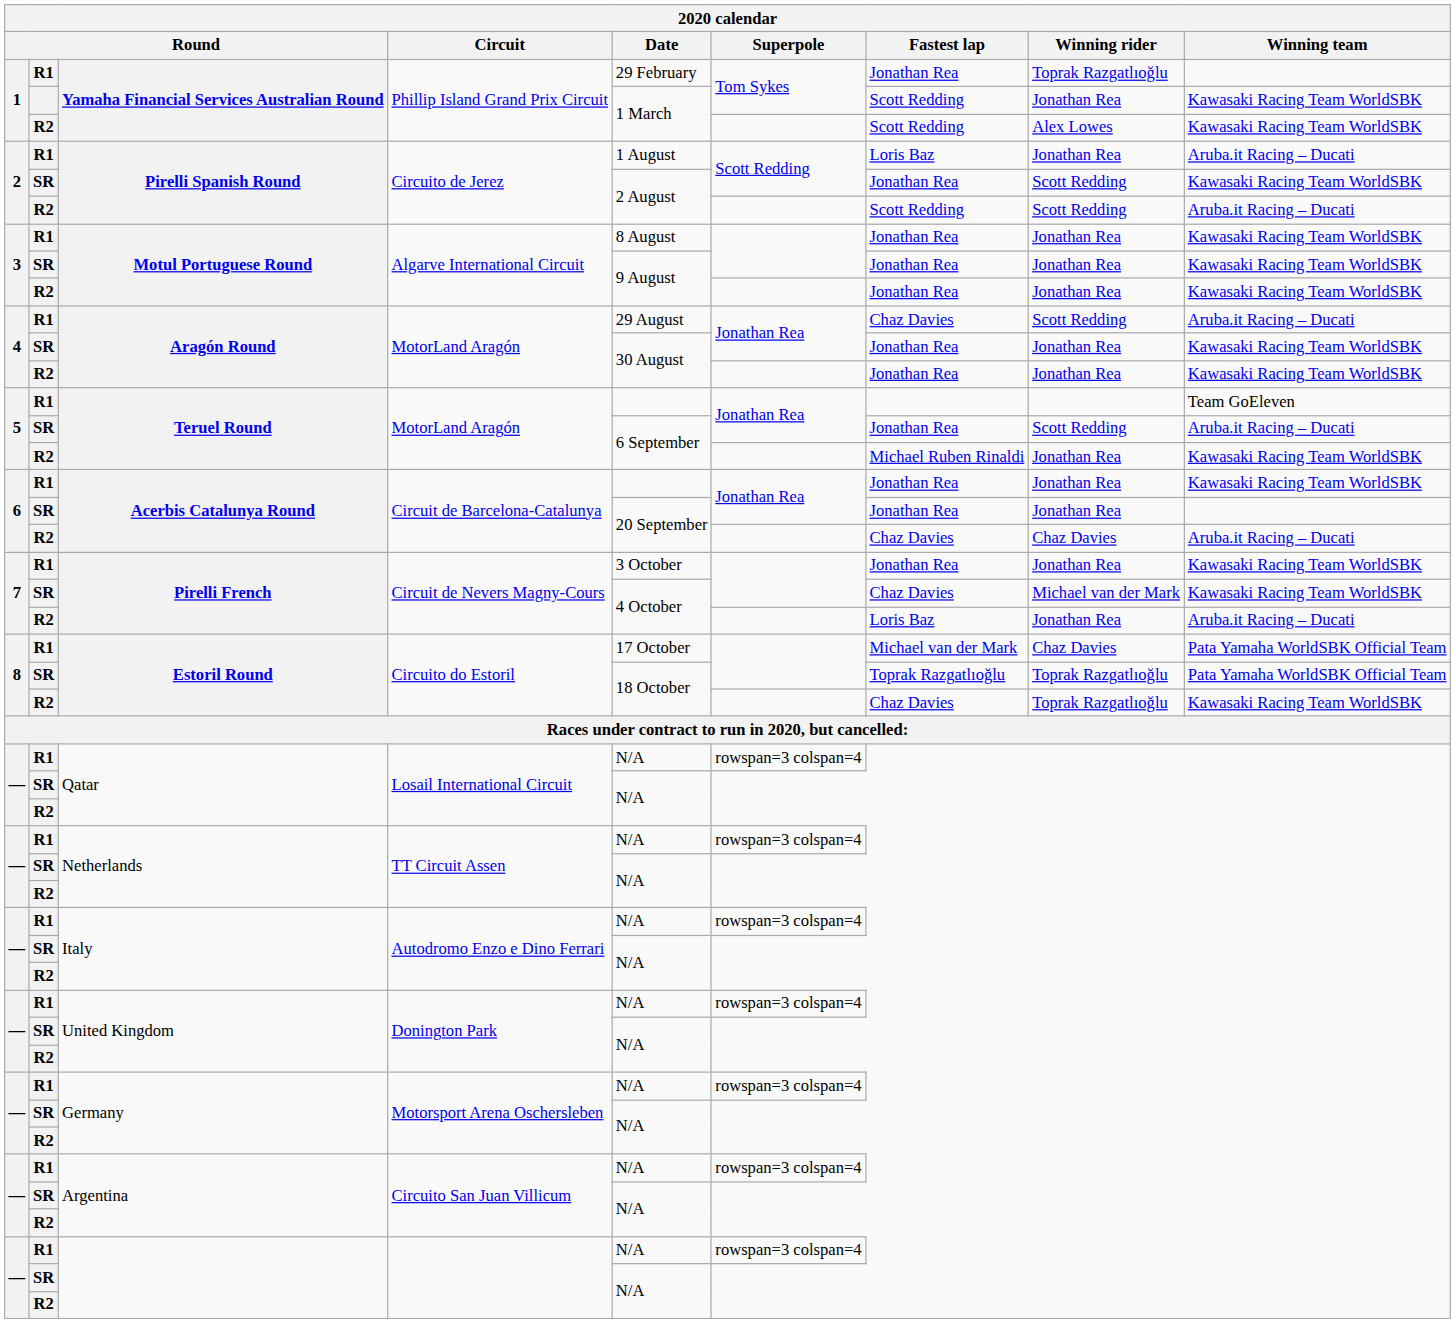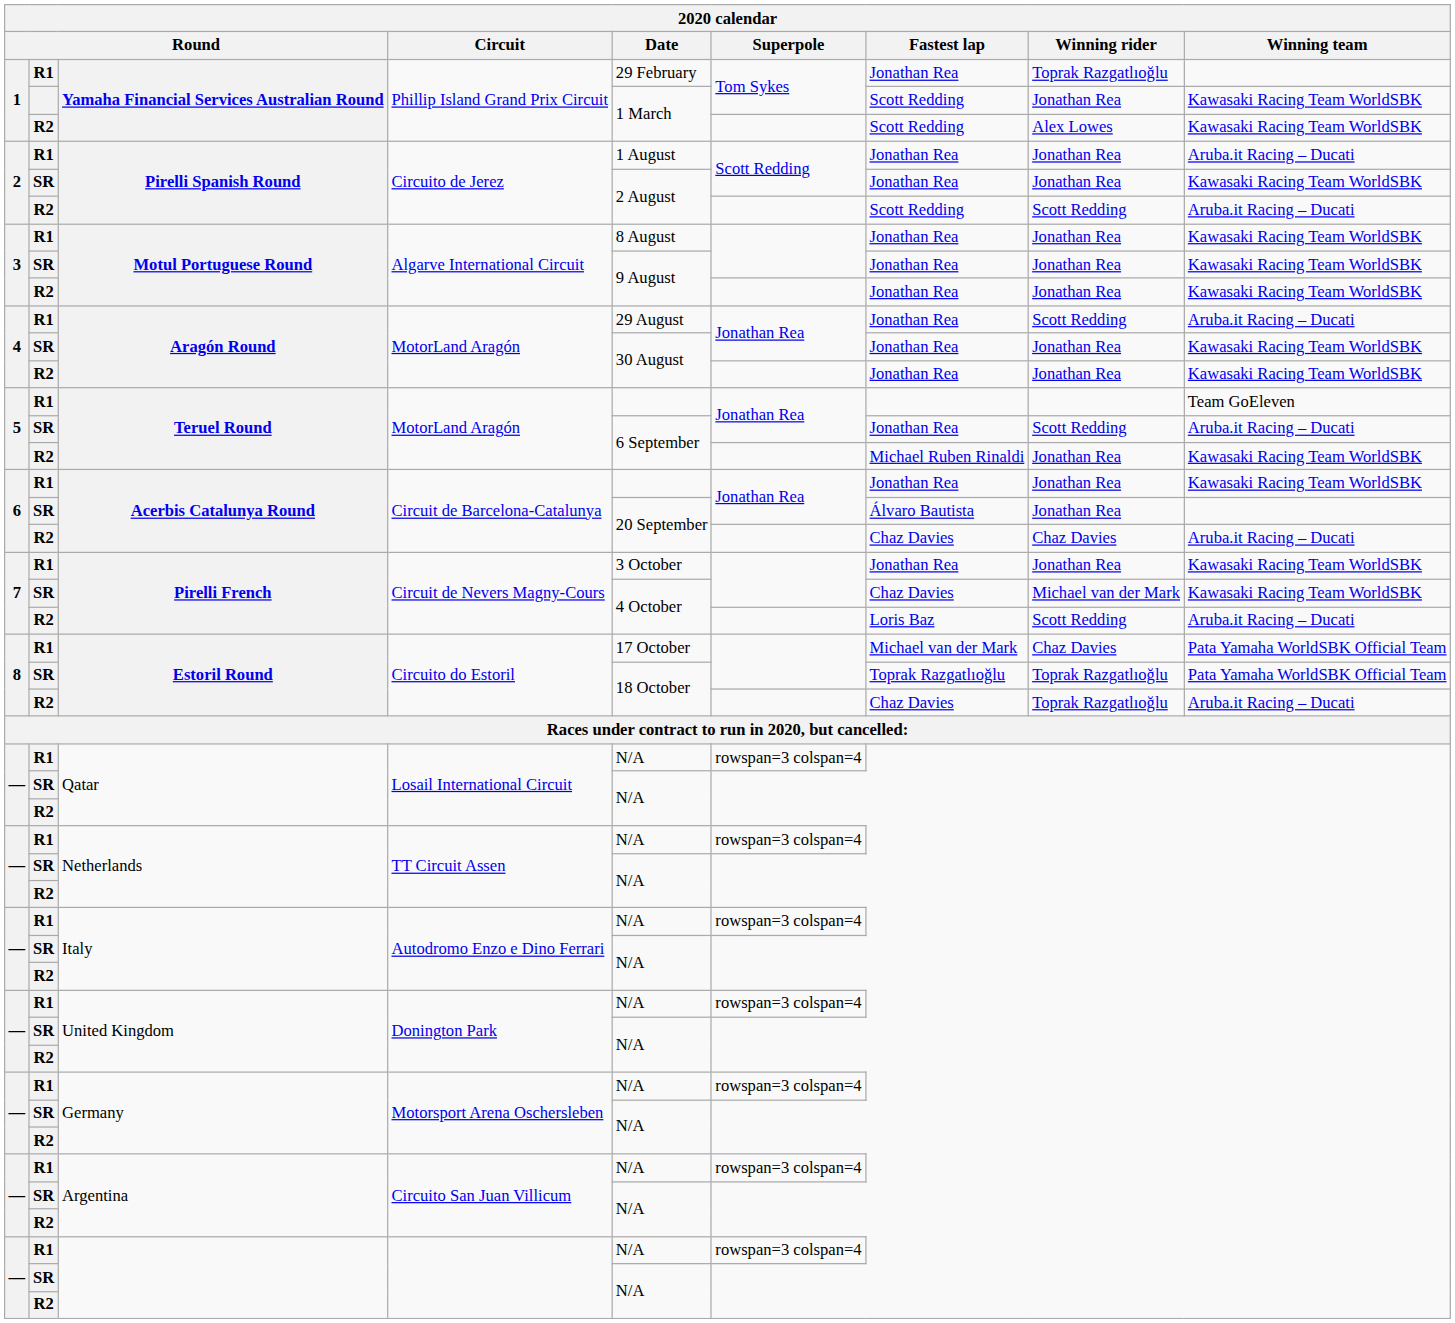(902, 154) Loris Baz -> (914, 154) Jonathan Rea
(1079, 182) Scott Redding -> (1077, 182) Jonathan Rea
(912, 318) Chaz Davies -> (914, 318) Jonathan Rea
(914, 510) Jonathan Rea -> (922, 510) Álvaro Bautista
(1077, 620) Jonathan Rea -> (1079, 620) Scott Redding
(1305, 702) Kawasaki Racing Team WorldSBK -> (1271, 702) Aruba.it Racing – Ducati
